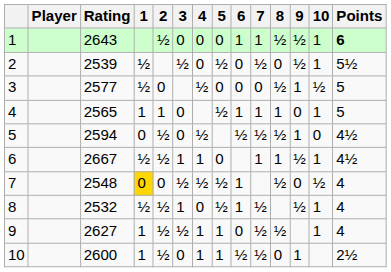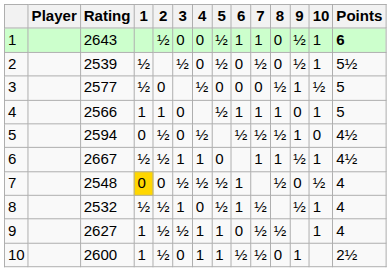(220, 40) 0 -> (222, 40) ½
(280, 40) ½ -> (278, 40) 0
(100, 111) 2565 -> (100, 111) 2566
